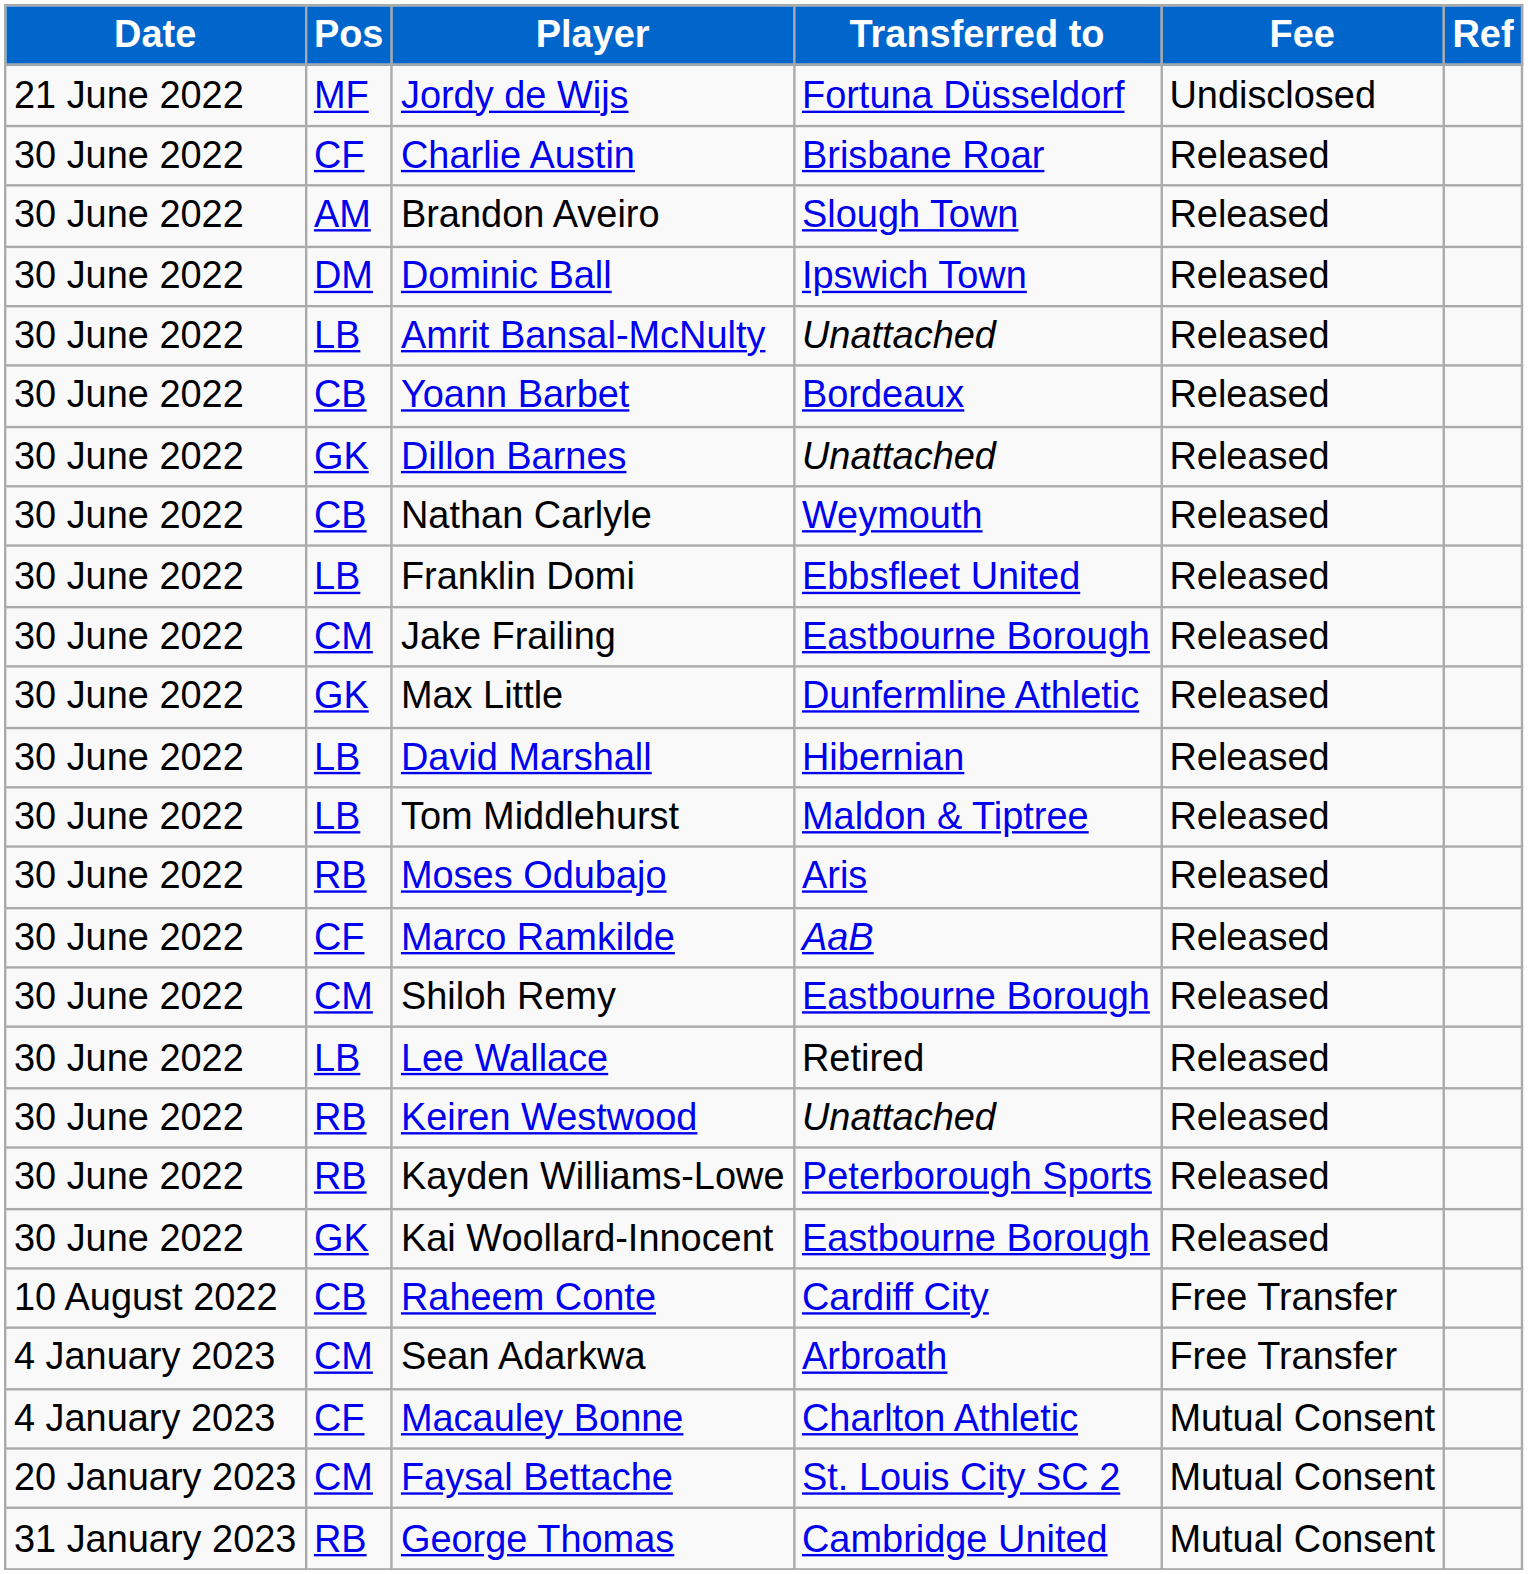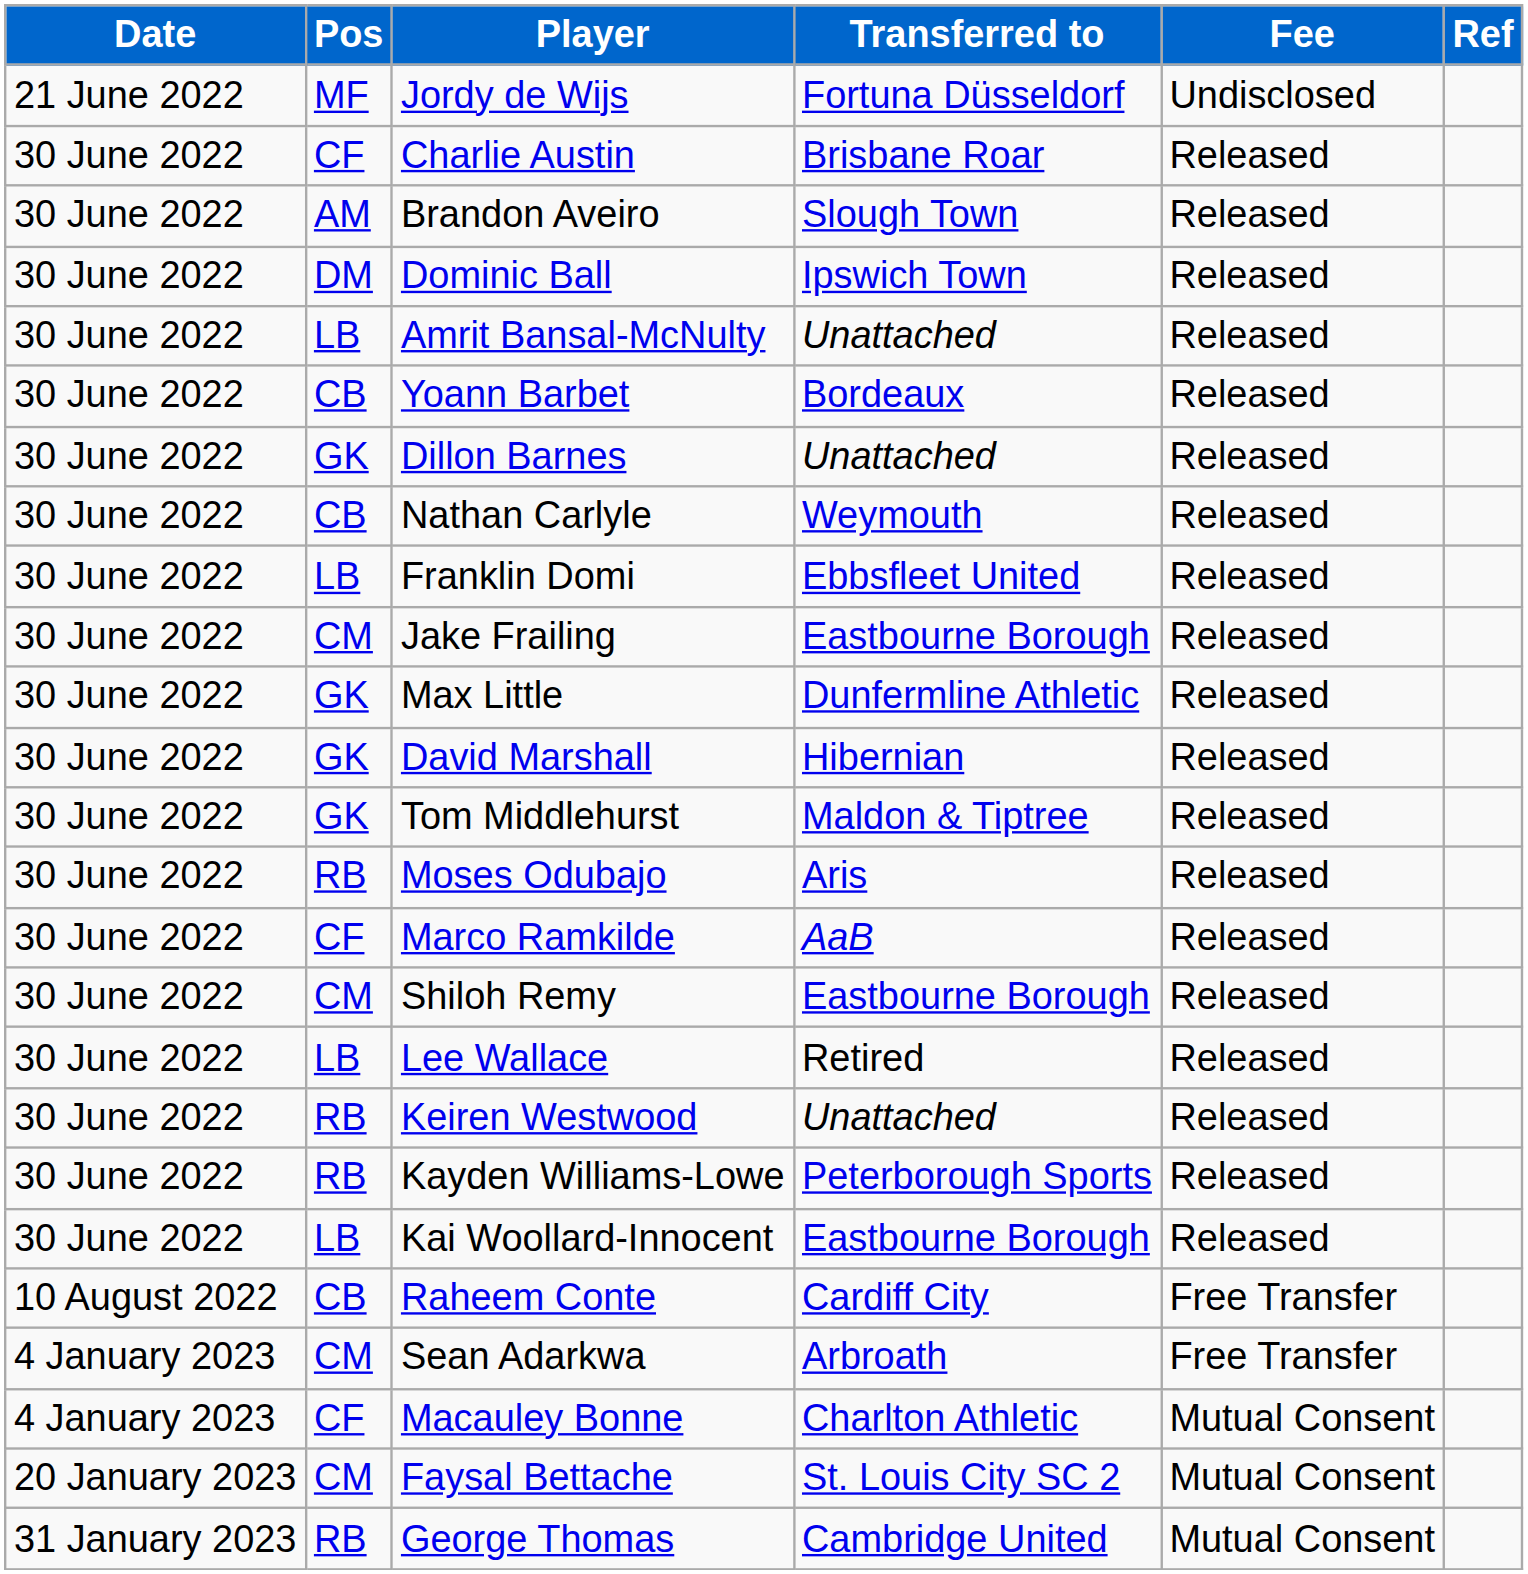(337, 756) LB -> (341, 756) GK
(337, 816) LB -> (341, 816) GK
(341, 1237) GK -> (337, 1237) LB
